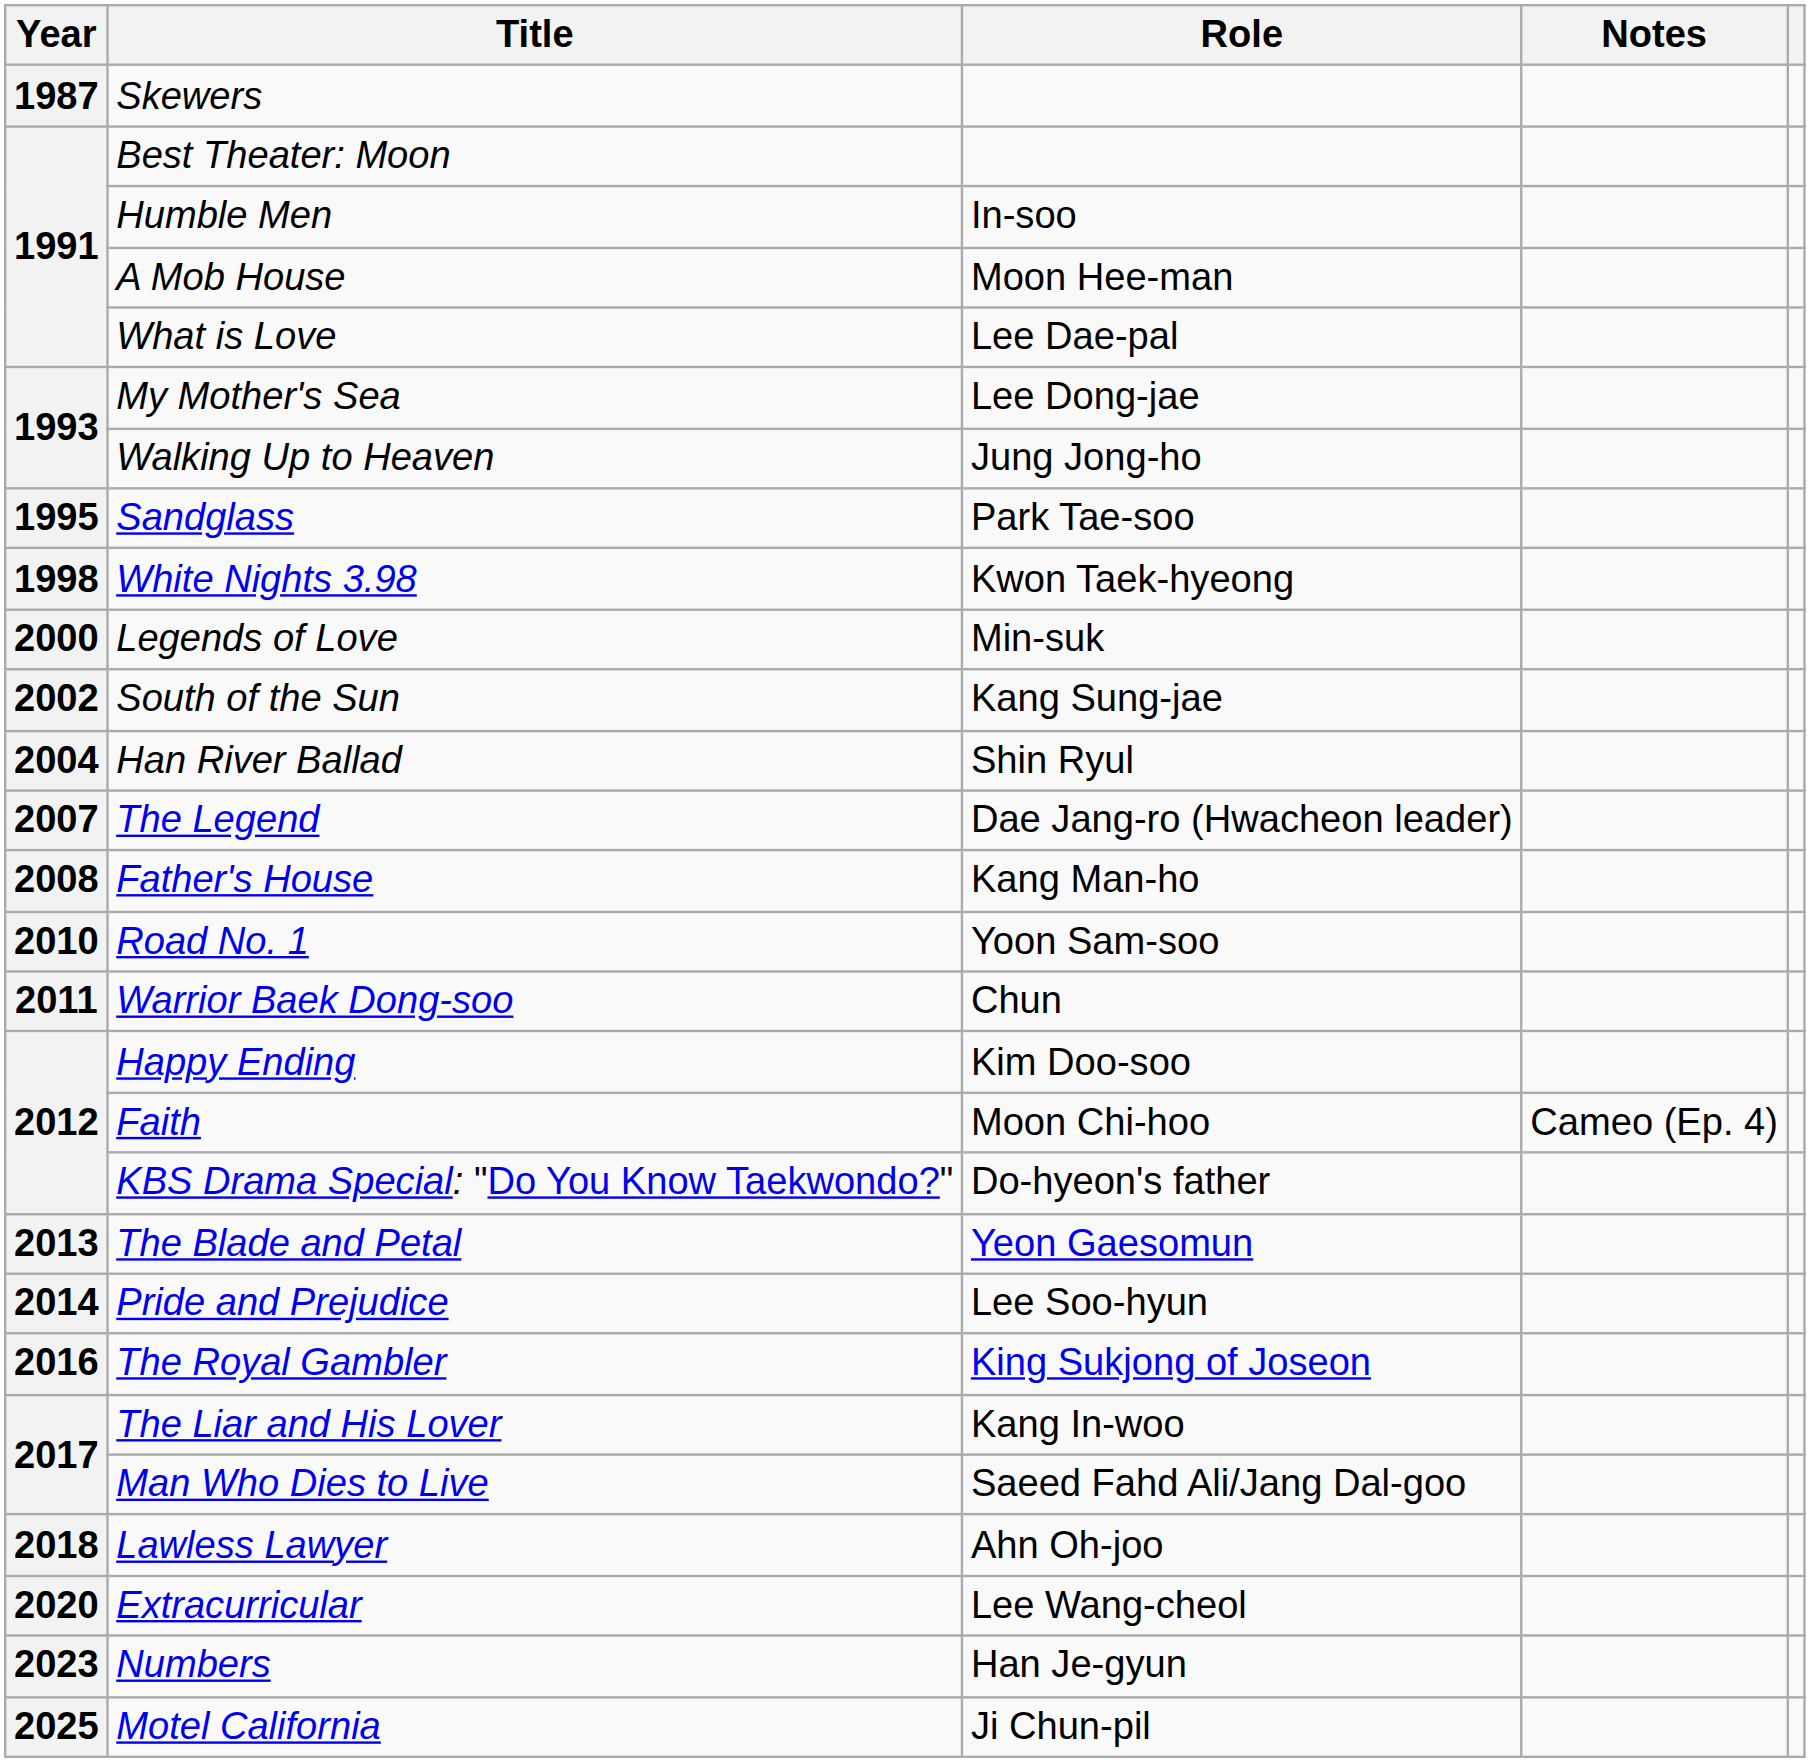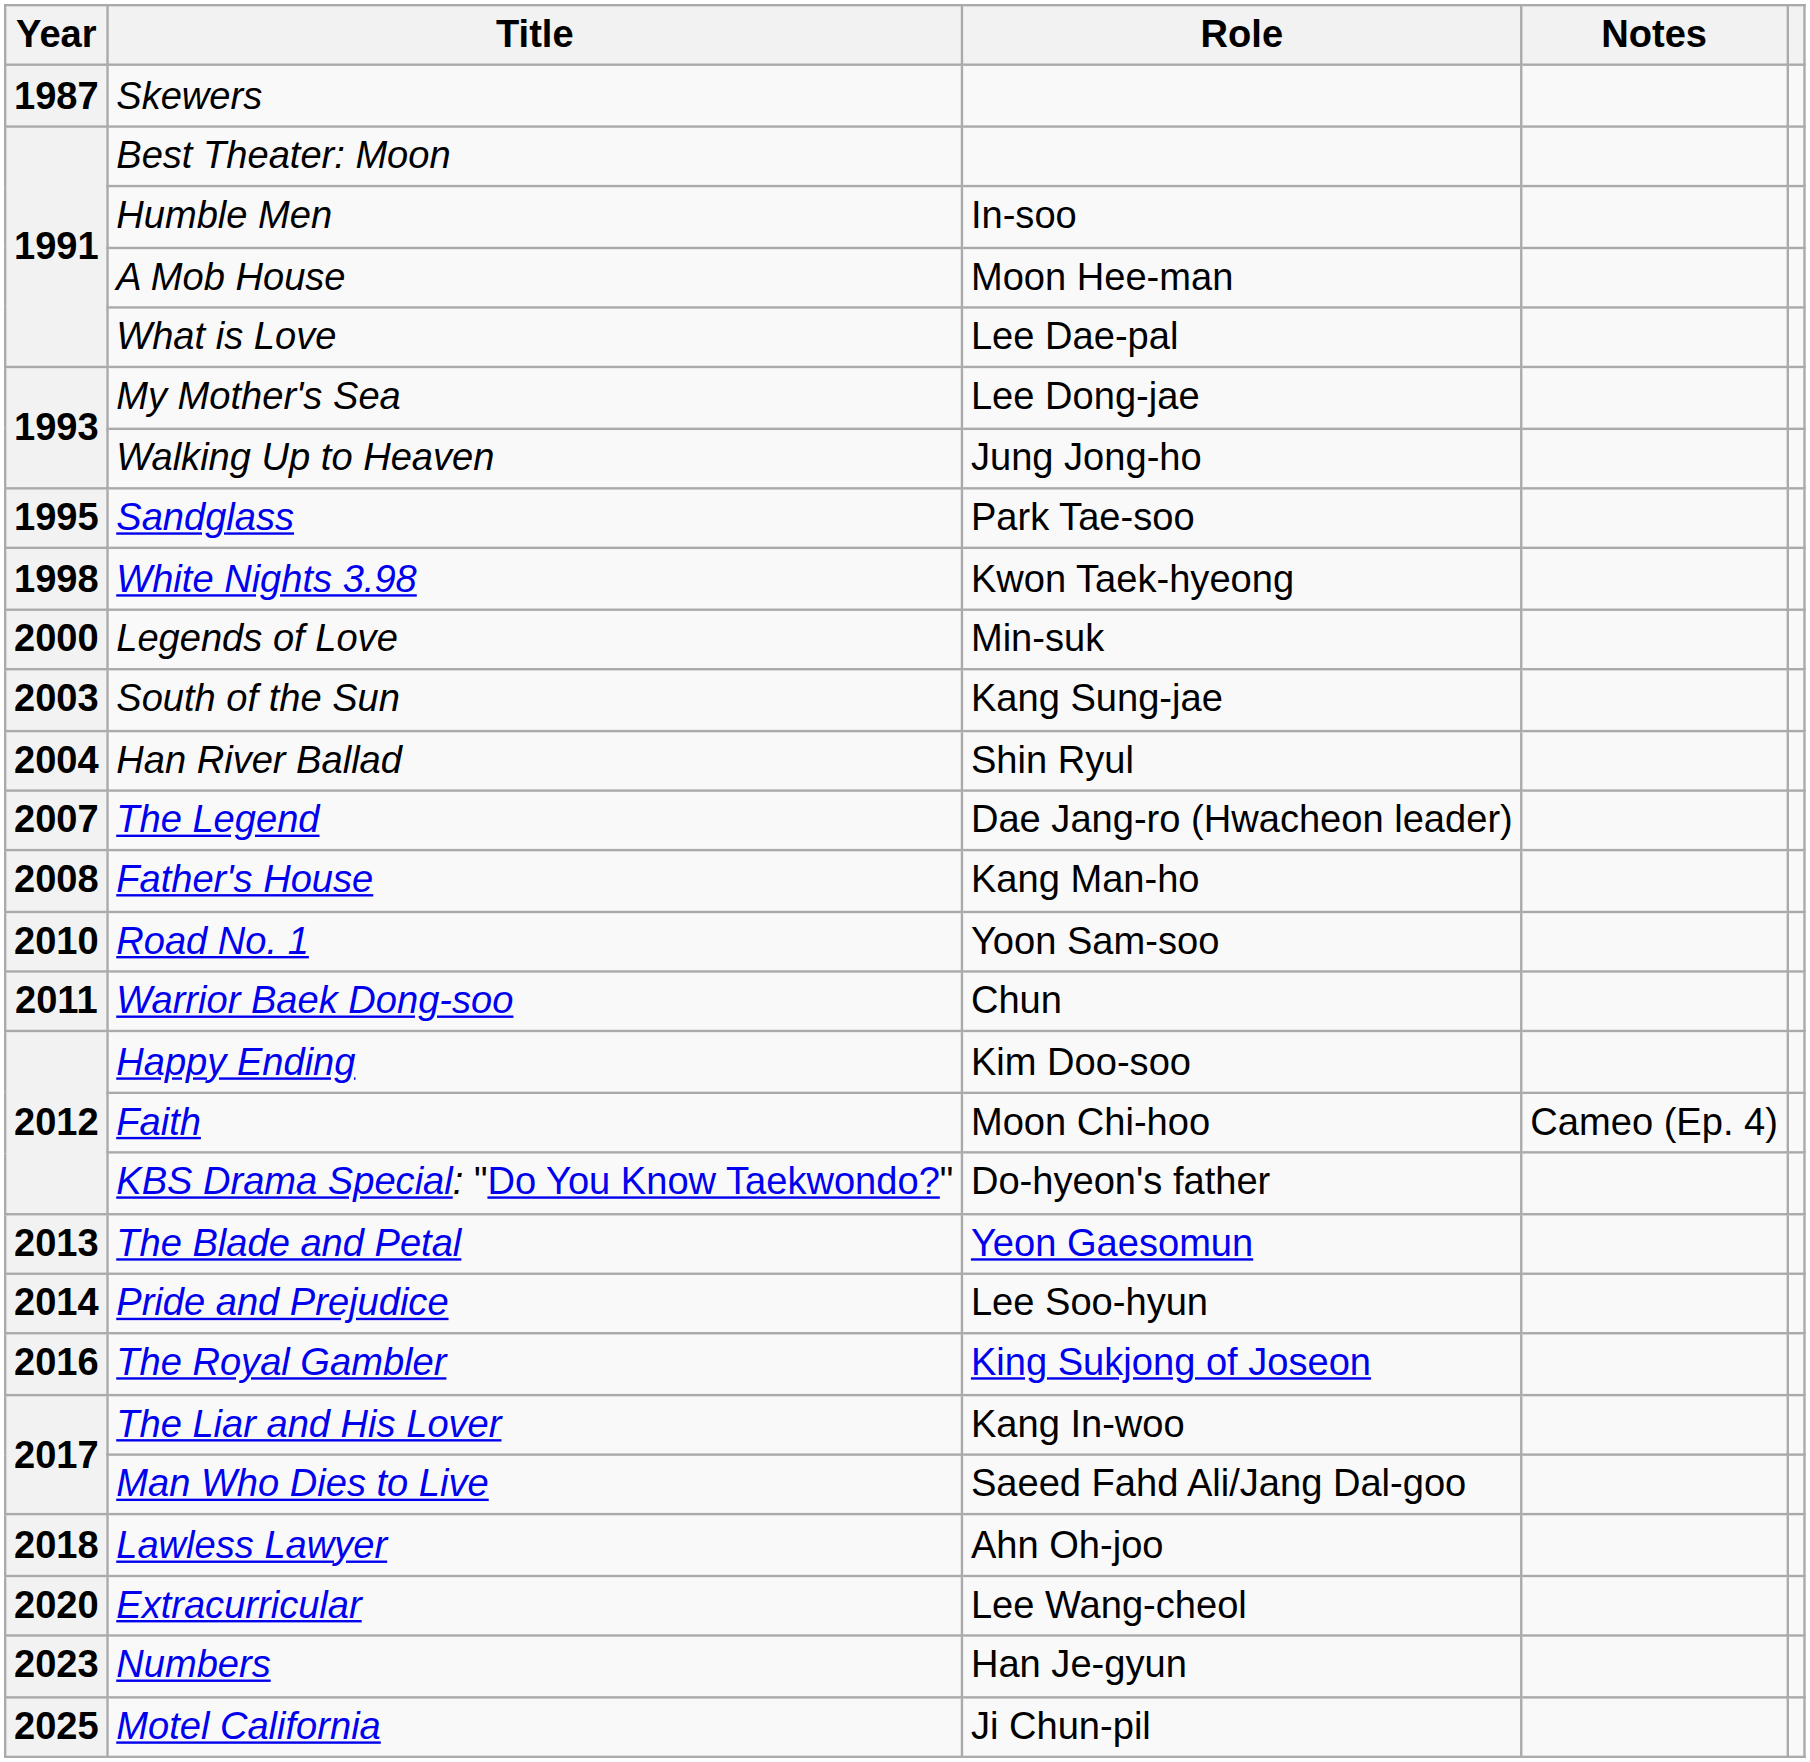(56, 699) 2002 -> (56, 699) 2003
